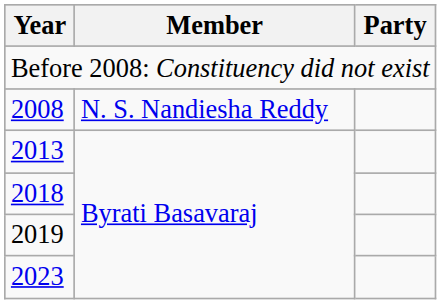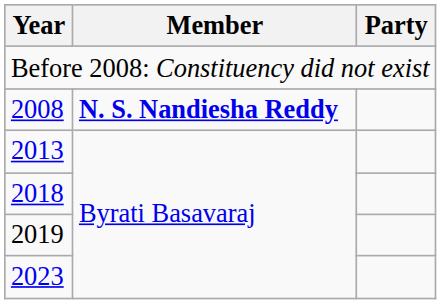(205, 109) normal -> (208, 109) bold
